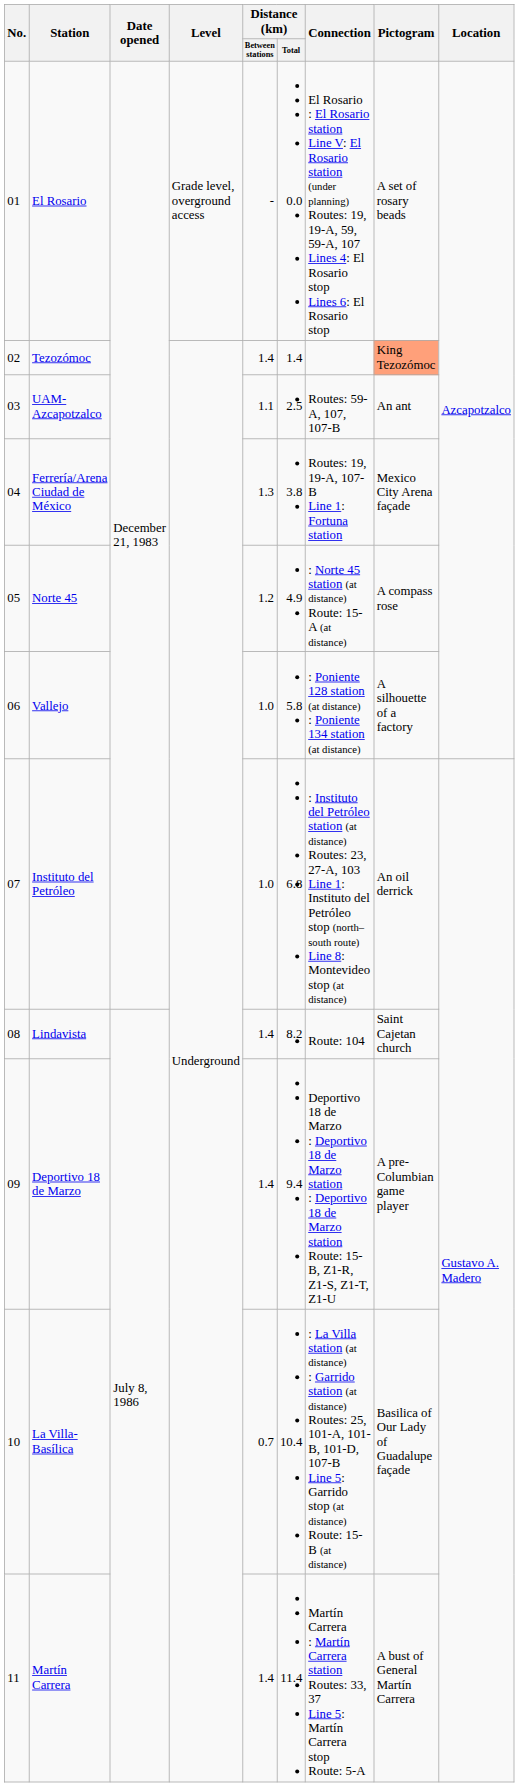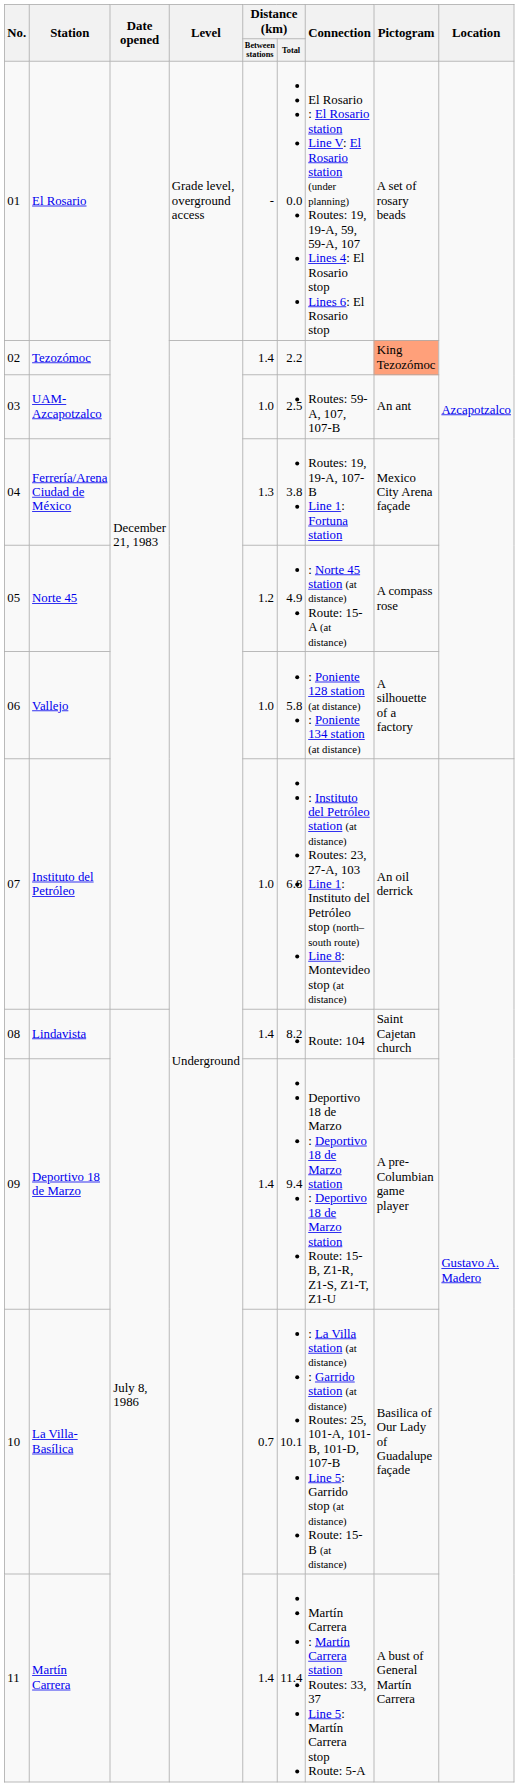(294, 357) 1.4 -> (294, 357) 2.2
(266, 406) 1.1 -> (266, 406) 1.0
(291, 1441) 10.4 -> (291, 1441) 10.1
